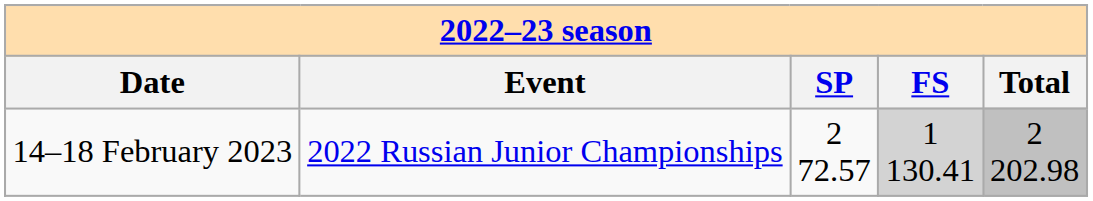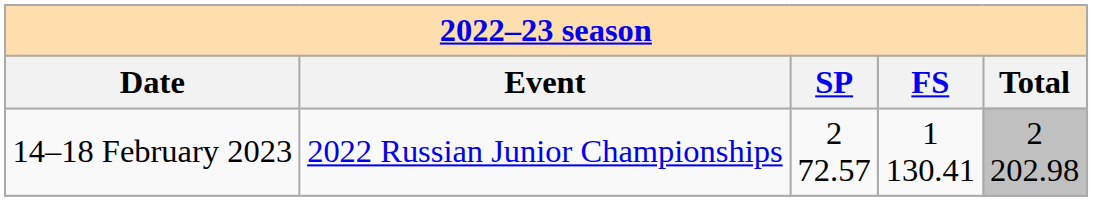(930, 151) lightgrey background -> (930, 151) no background
